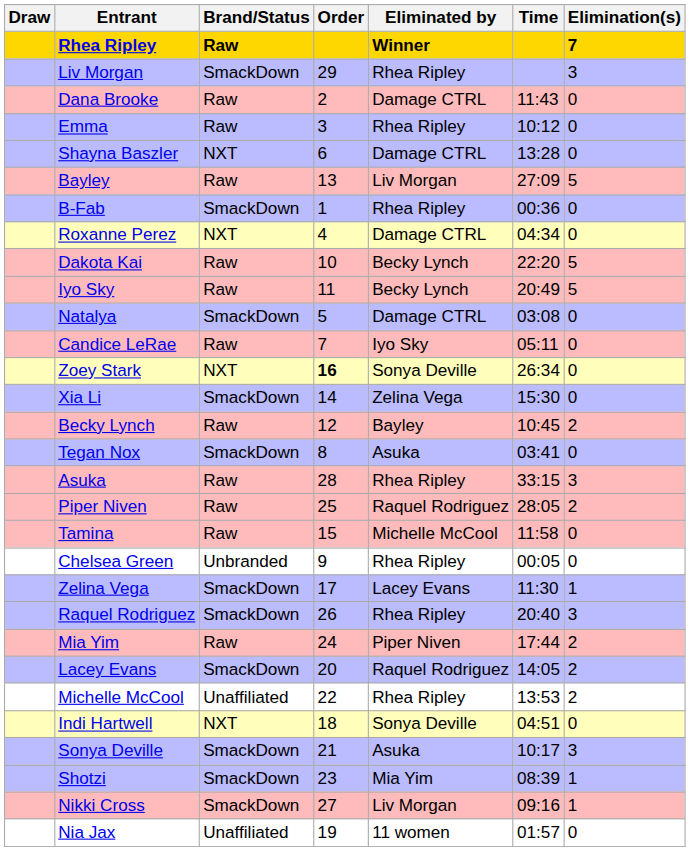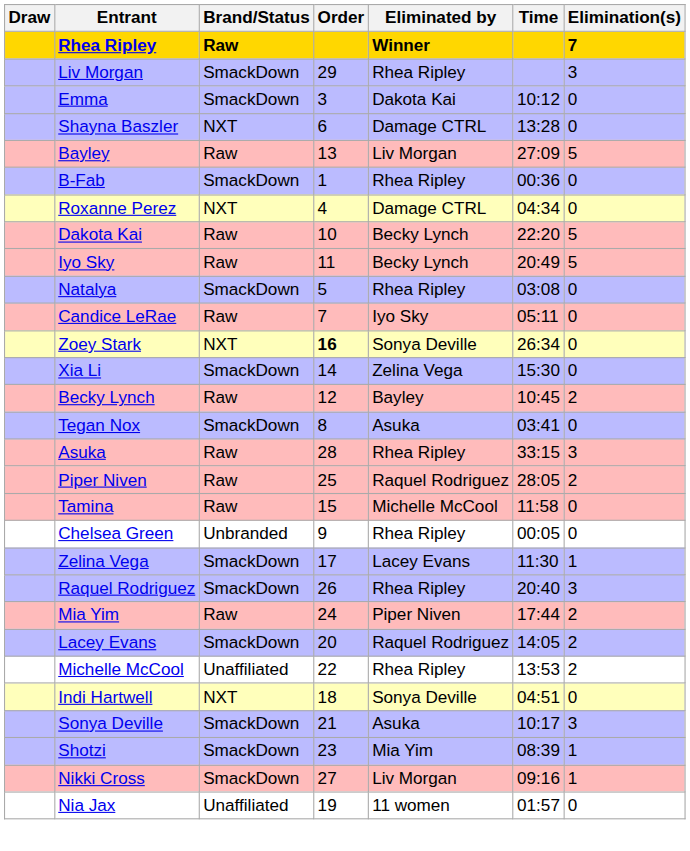- row: (108, 99)
(220, 126) Raw -> (251, 99) SmackDown
(419, 126) Rhea Ripley -> (414, 99) Dakota Kai
(429, 316) Damage CTRL -> (419, 289) Rhea Ripley
